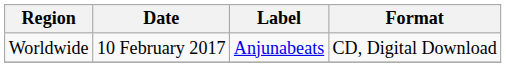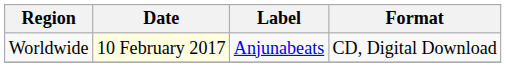(161, 47) no background -> (161, 47) lightyellow background
